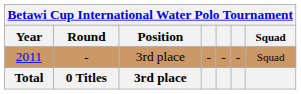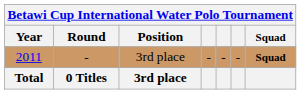(271, 57) normal -> (271, 57) bold
